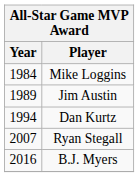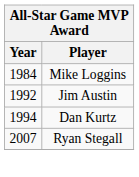(23, 95) 1989 -> (23, 95) 1992
- row: (88, 160)
